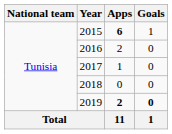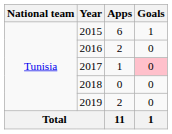(120, 31) bold -> (120, 31) normal
(151, 66) no background -> (151, 66) pink background
(120, 102) bold -> (120, 102) normal
(151, 102) bold -> (151, 102) normal
